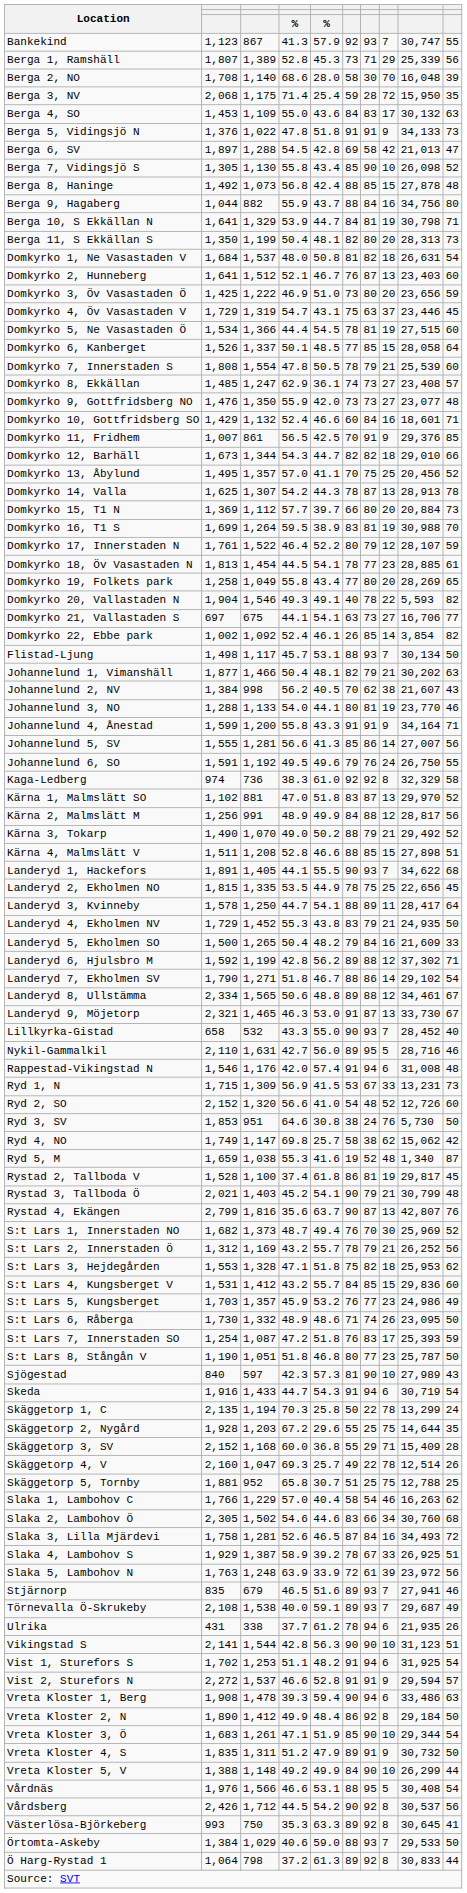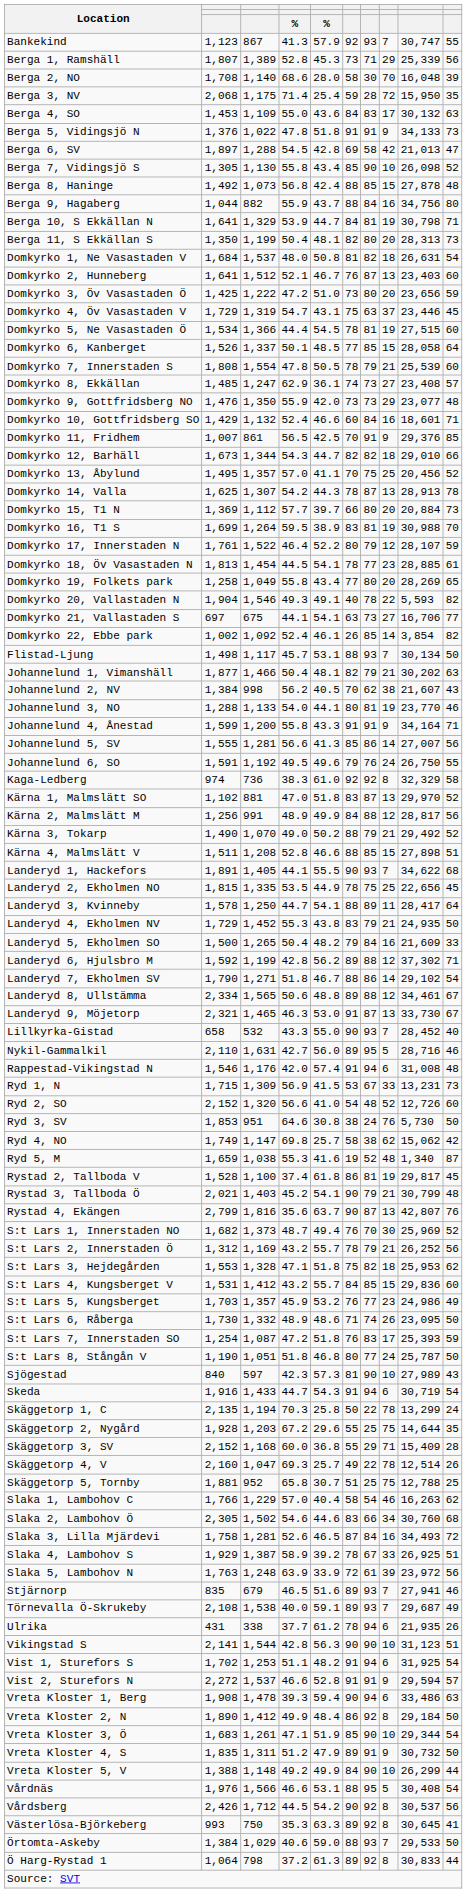(295, 294) 46.9 -> (295, 294) 47.2
(389, 402) 27 -> (389, 402) 29
(389, 1357) 23 -> (389, 1357) 24
